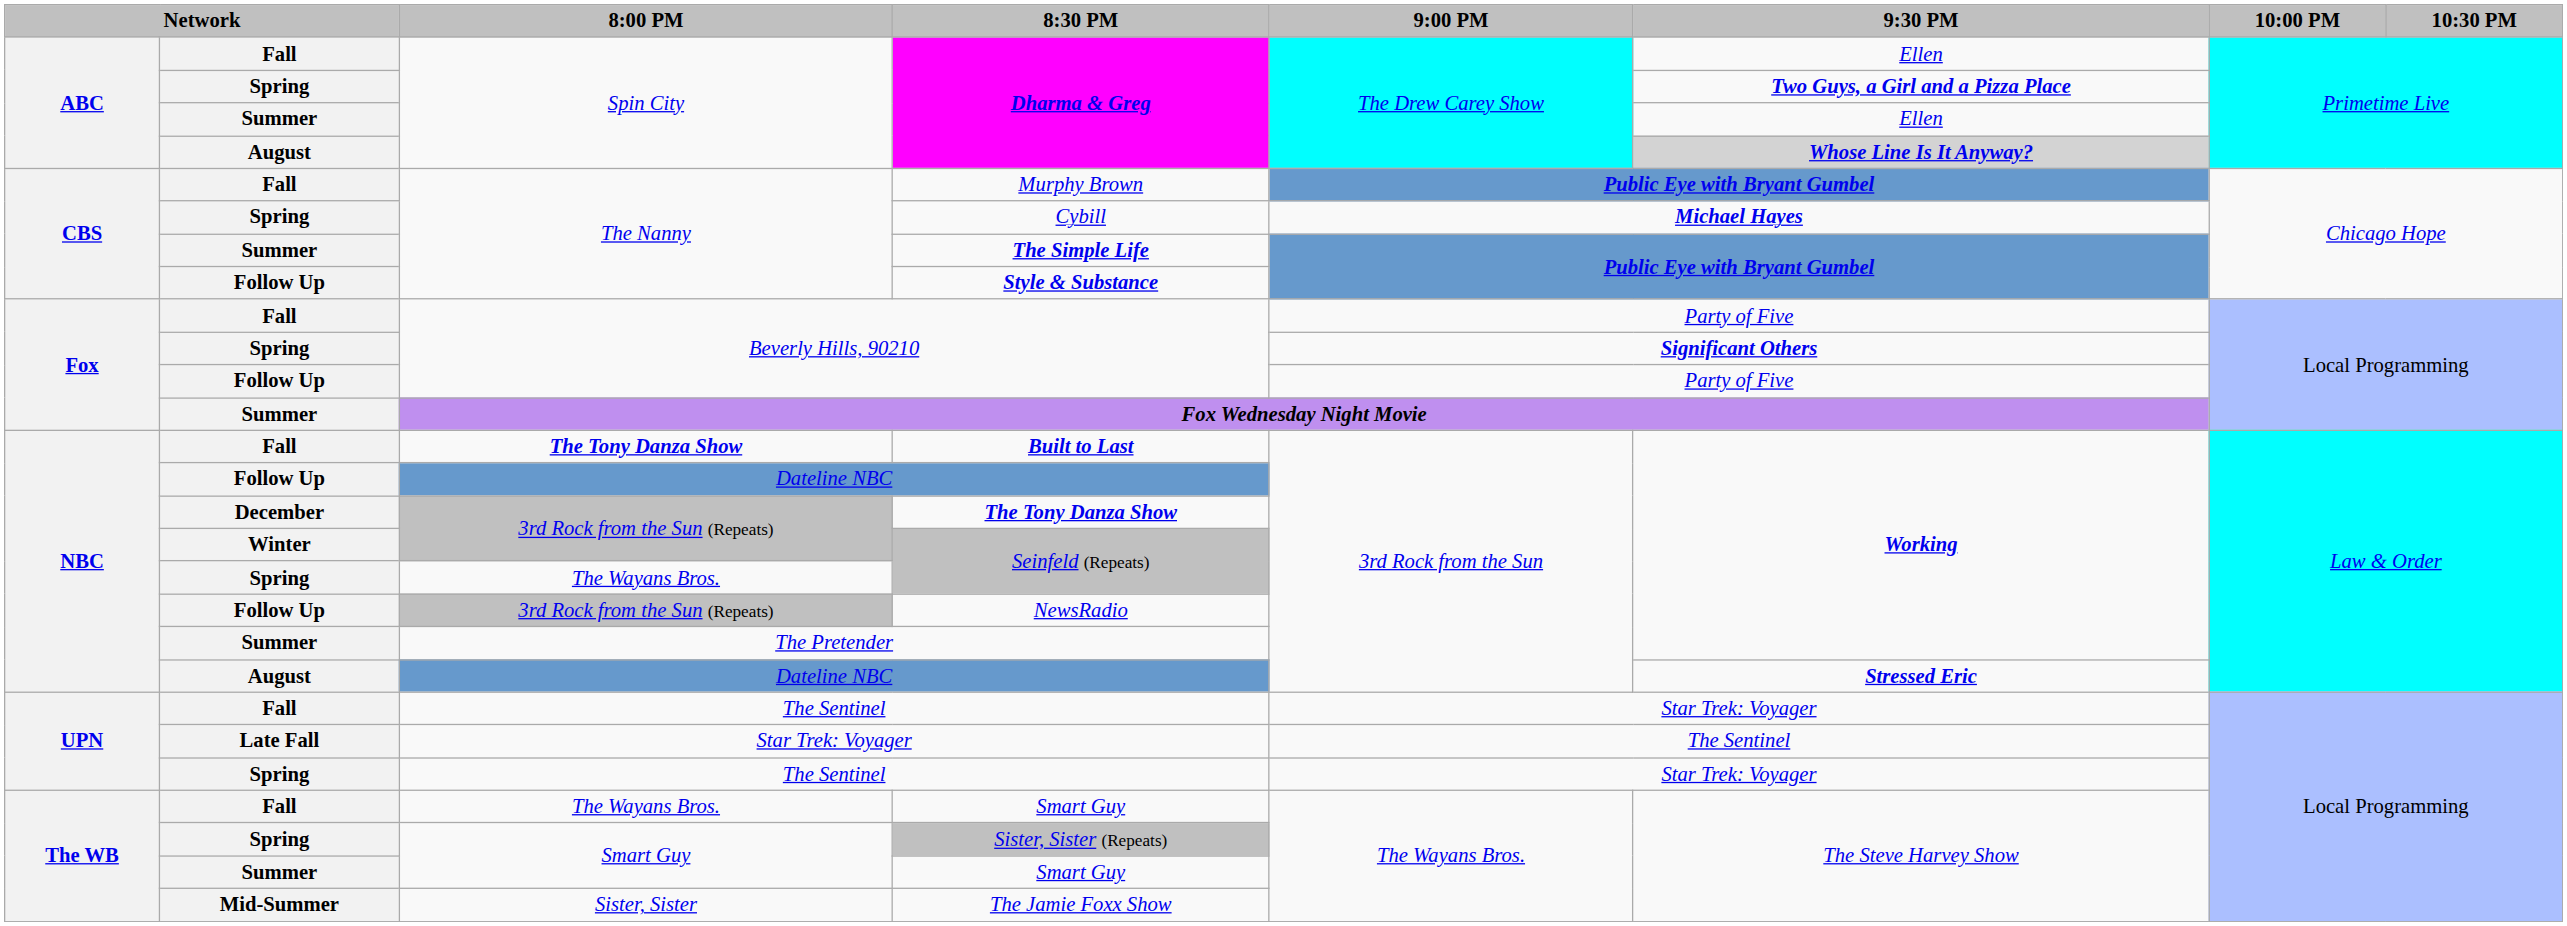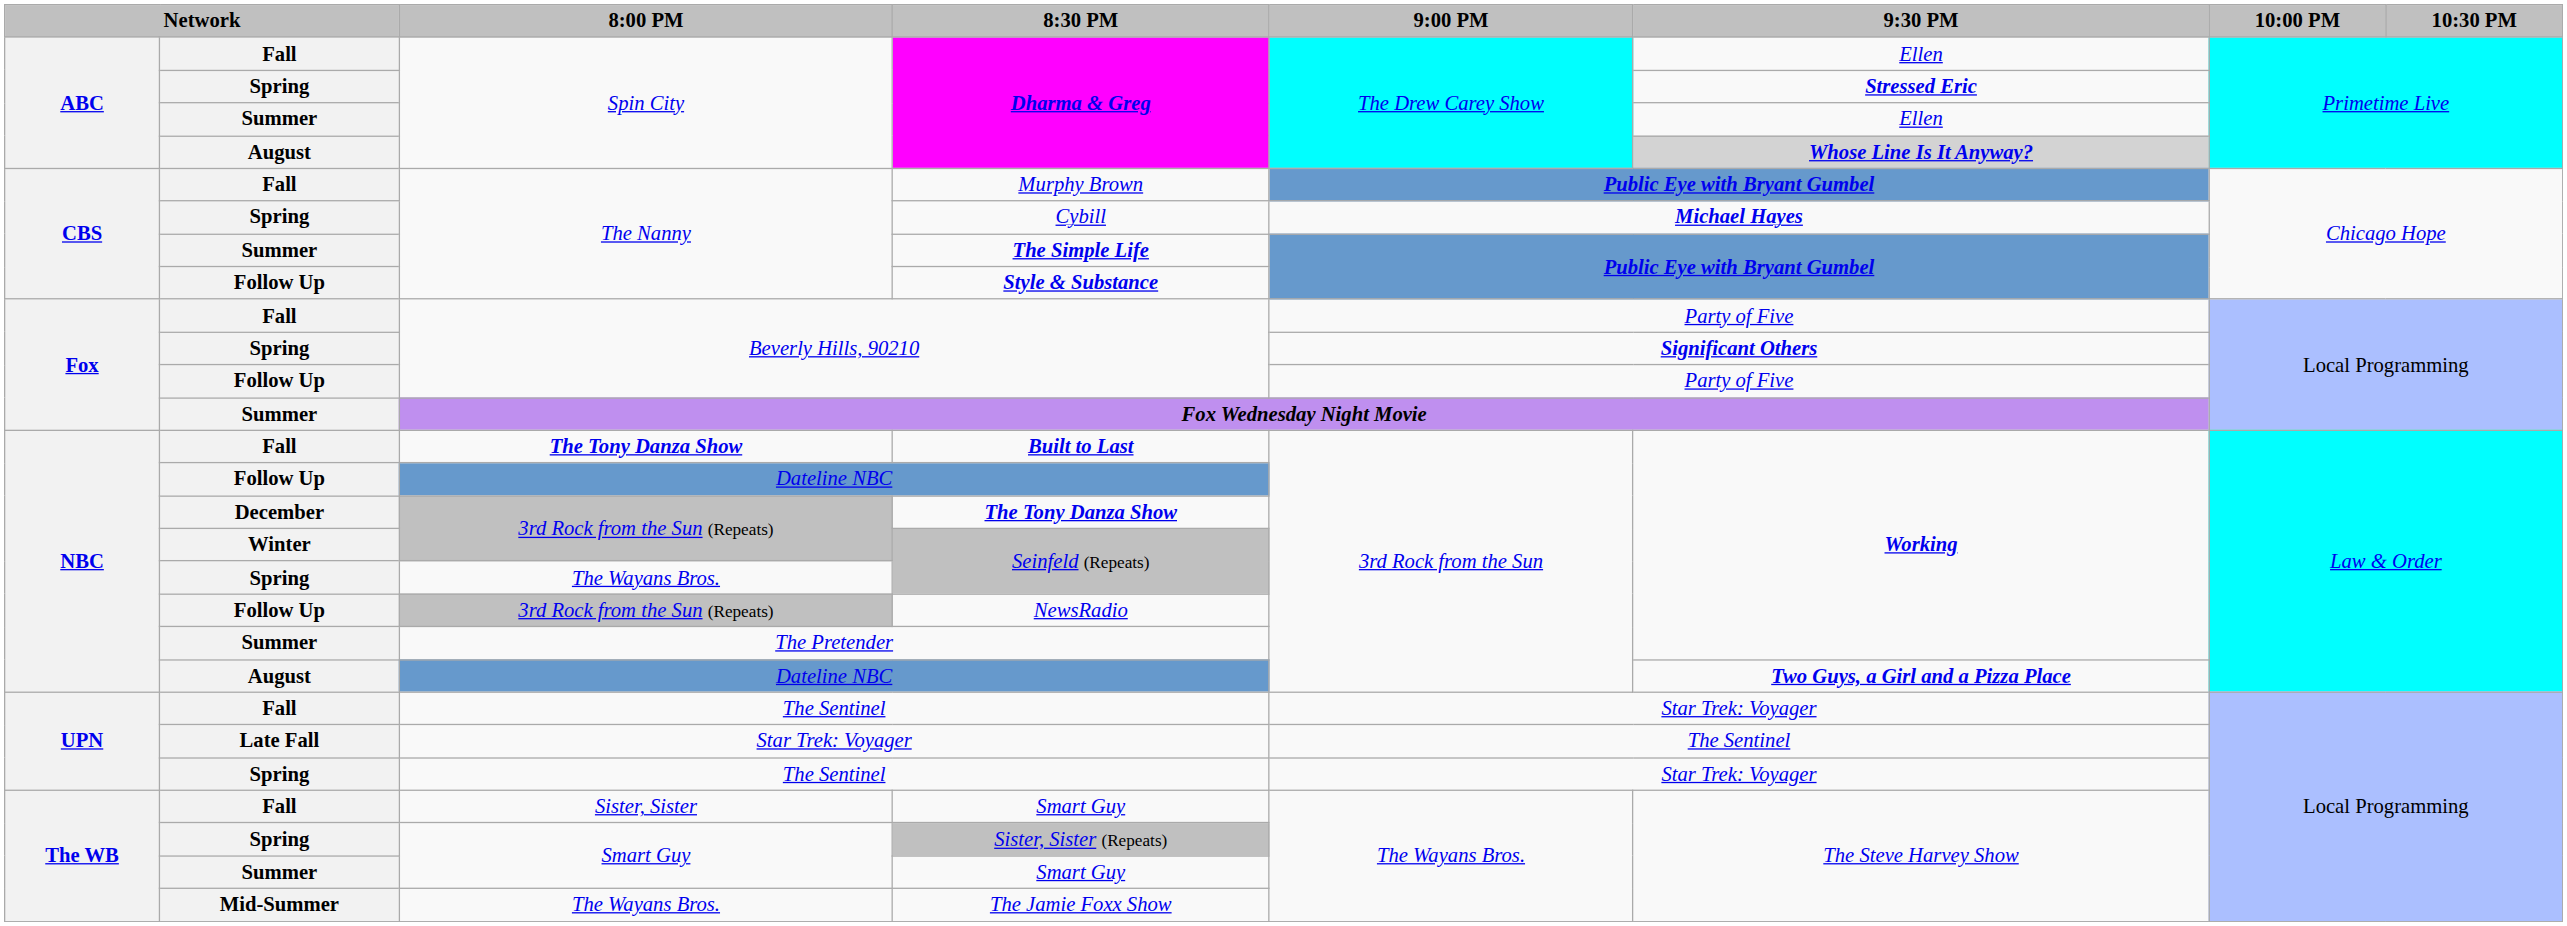(1921, 86) Two Guys, a Girl and a Pizza Place -> (1921, 86) Stressed Eric
(1921, 675) Stressed Eric -> (1921, 675) Two Guys, a Girl and a Pizza Place
(646, 806) The Wayans Bros. -> (646, 806) Sister, Sister
(646, 904) Sister, Sister -> (646, 904) The Wayans Bros.
